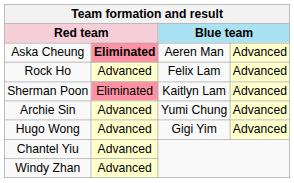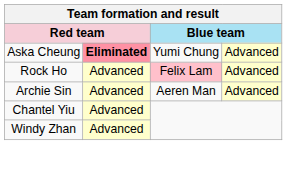(194, 52) Aeren Man -> (186, 52) Yumi Chung
(194, 71) no background -> (186, 71) pink background
- row: (48, 91)
(194, 110) Yumi Chung -> (186, 91) Aeren Man
- row: (48, 129)
